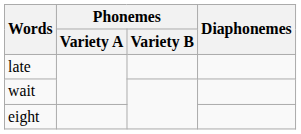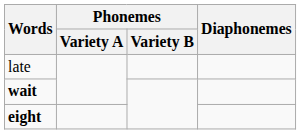(22, 91) normal -> (22, 91) bold
(24, 116) normal -> (25, 116) bold
